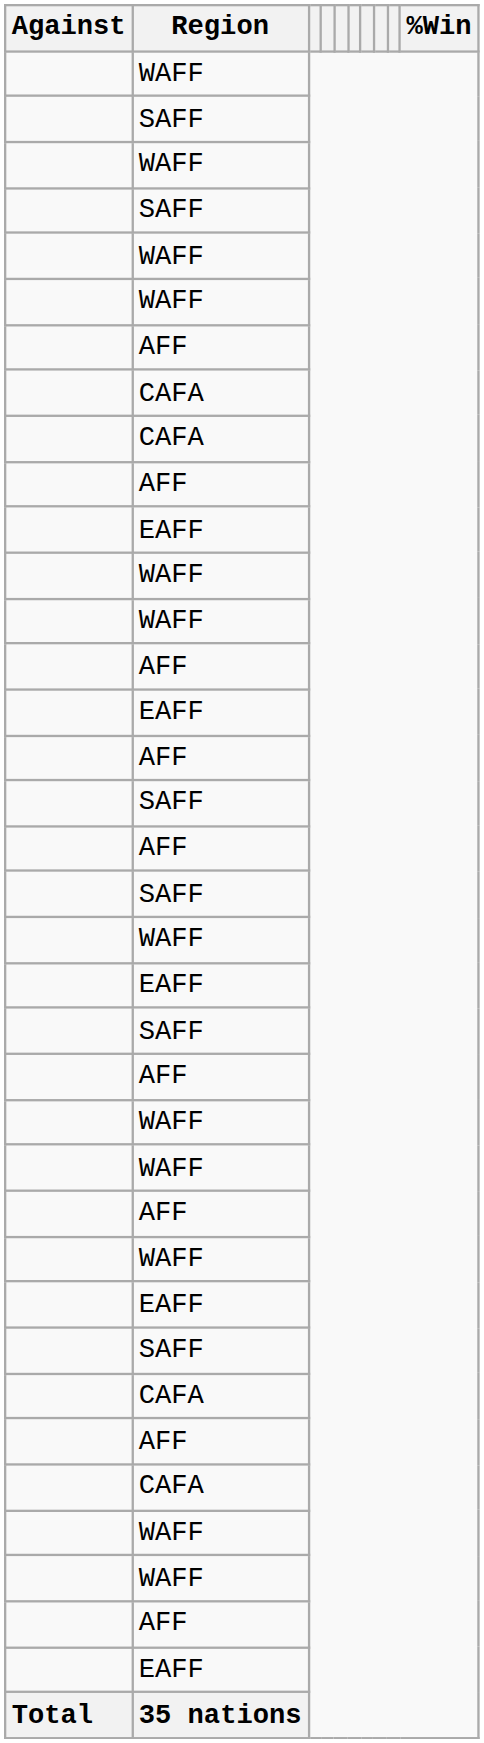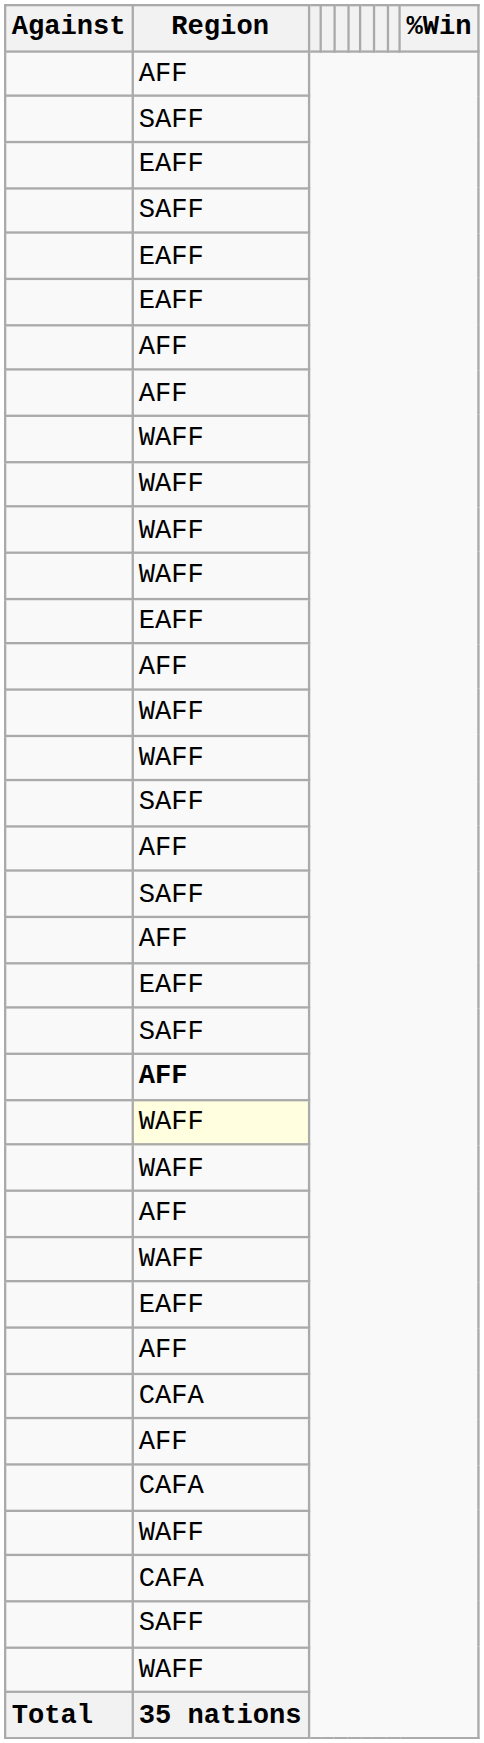(171, 73) WAFF -> (163, 73) AFF
(171, 164) WAFF -> (171, 164) EAFF
(171, 256) WAFF -> (171, 256) EAFF
(171, 301) WAFF -> (171, 301) EAFF
(171, 392) CAFA -> (163, 392) AFF
(171, 438) CAFA -> (171, 438) WAFF
(163, 484) AFF -> (171, 484) WAFF
(171, 529) EAFF -> (171, 529) WAFF
(171, 620) WAFF -> (171, 620) EAFF
(171, 712) EAFF -> (171, 712) WAFF
(163, 757) AFF -> (171, 757) WAFF
(171, 940) WAFF -> (163, 940) AFF
(163, 1077) normal -> (163, 1077) bold
(171, 1122) no background -> (171, 1122) lightyellow background
(171, 1350) SAFF -> (163, 1350) AFF
(171, 1578) WAFF -> (171, 1578) CAFA
(163, 1624) AFF -> (171, 1624) SAFF
(171, 1669) EAFF -> (171, 1669) WAFF
